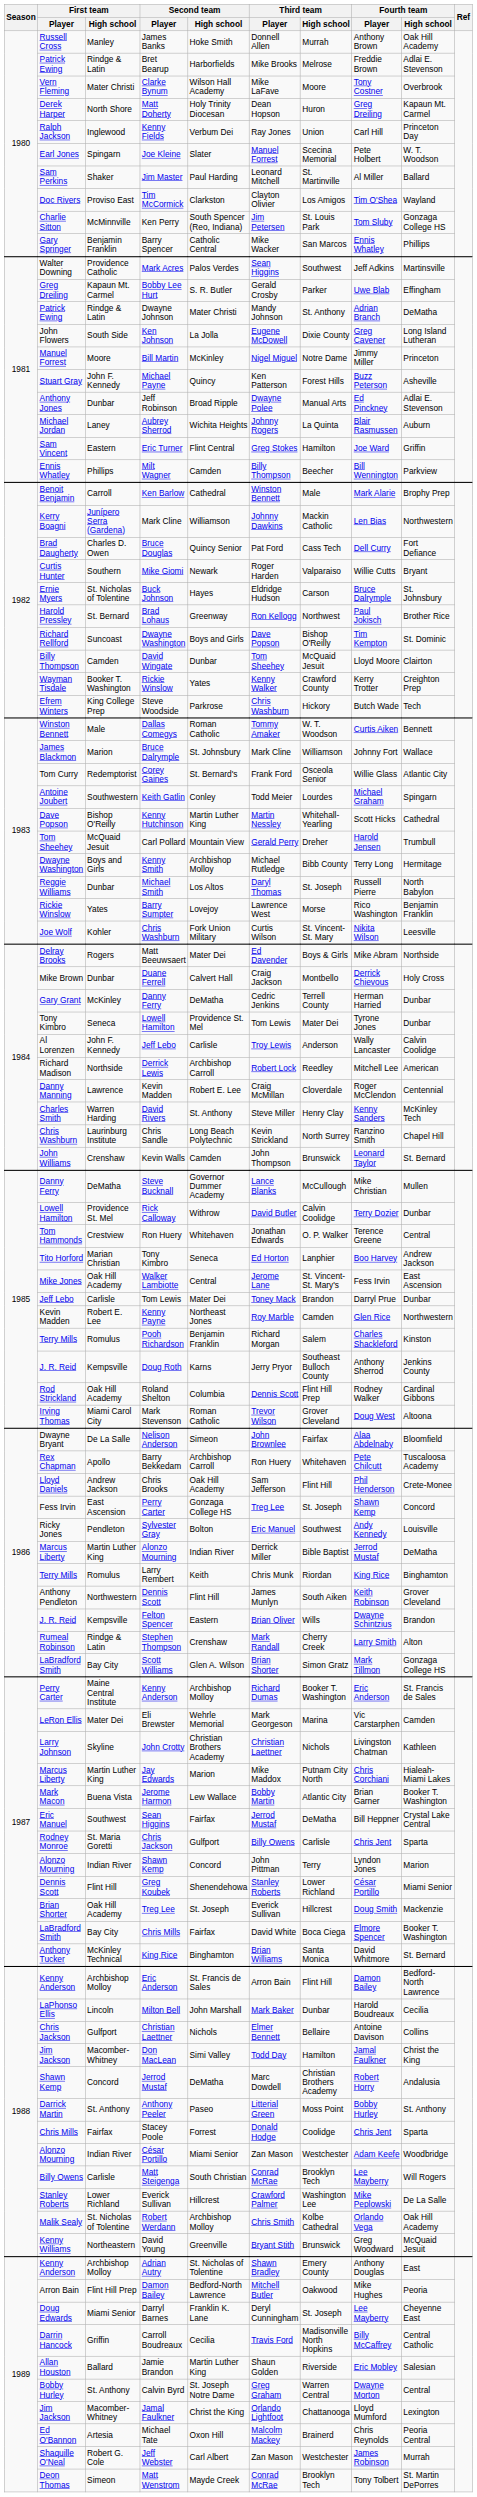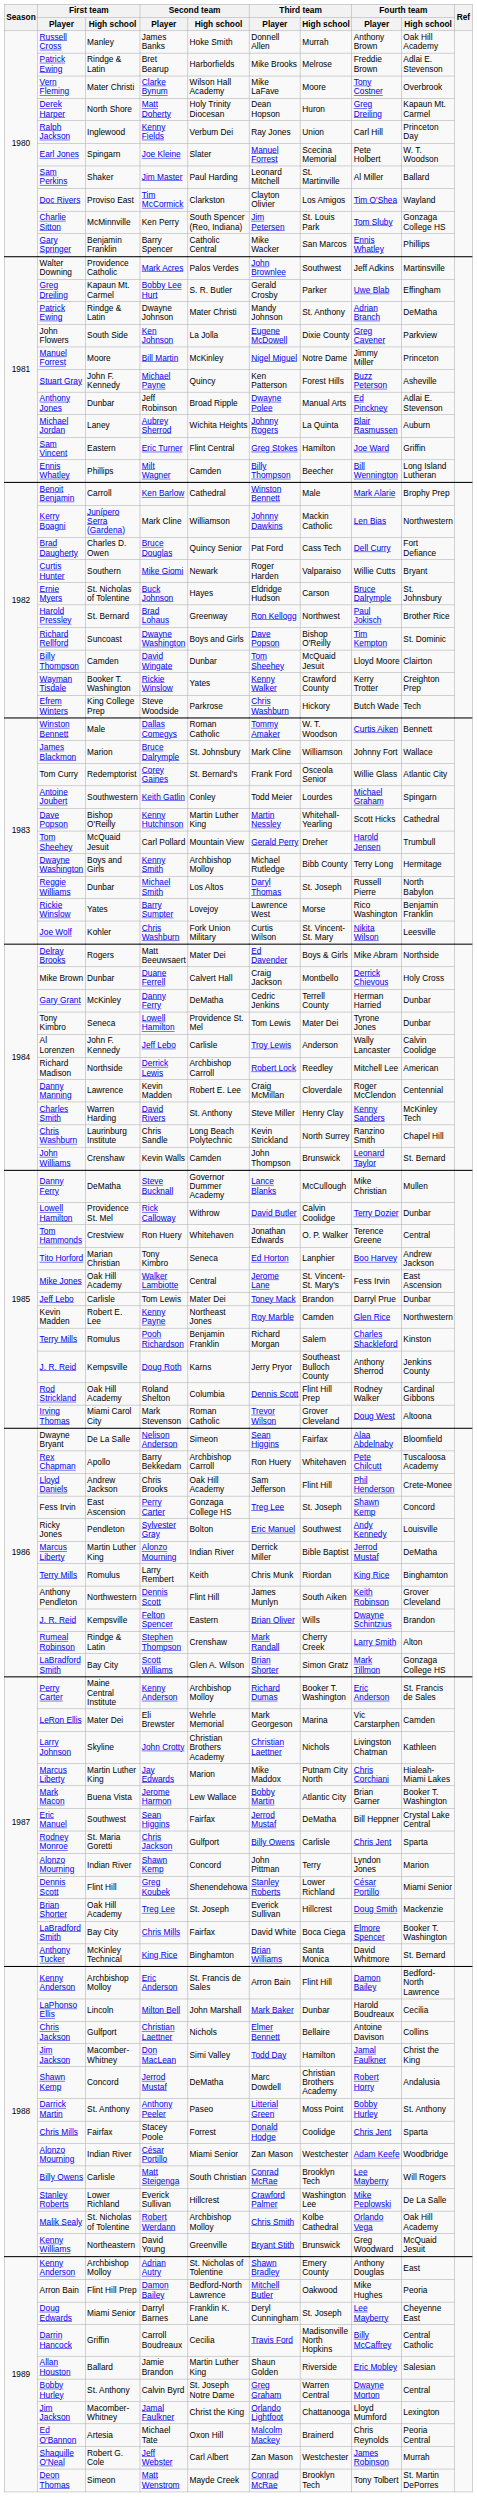(265, 268) Sean Higgins -> (269, 268) John Brownlee
(425, 335) Long Island Lutheran -> (420, 335) Parkview
(420, 471) Parkview -> (425, 471) Long Island Lutheran
(269, 1439) John Brownlee -> (265, 1439) Sean Higgins
